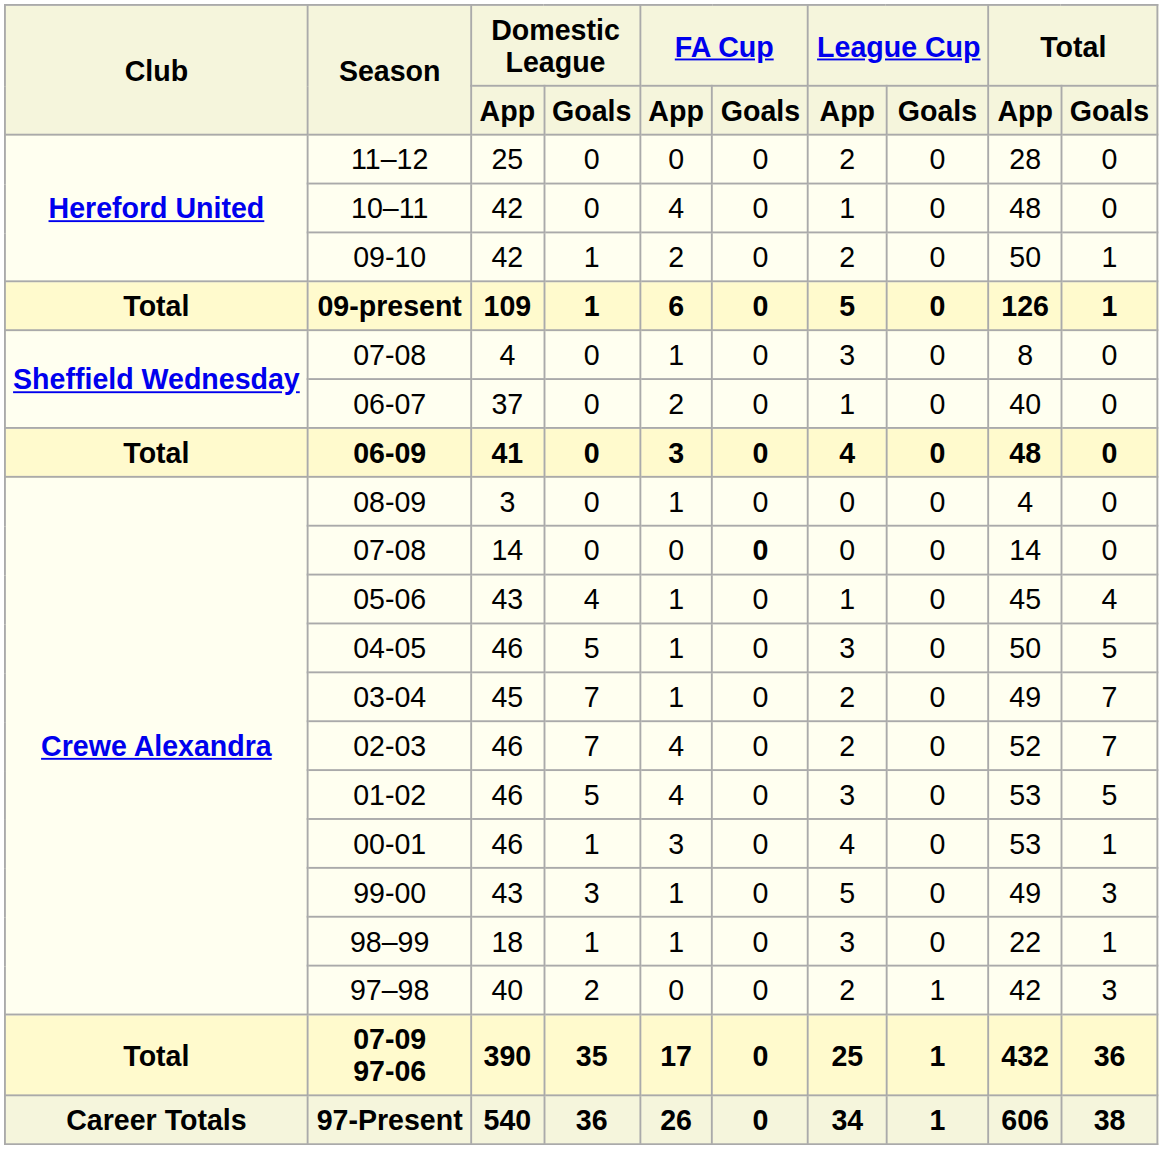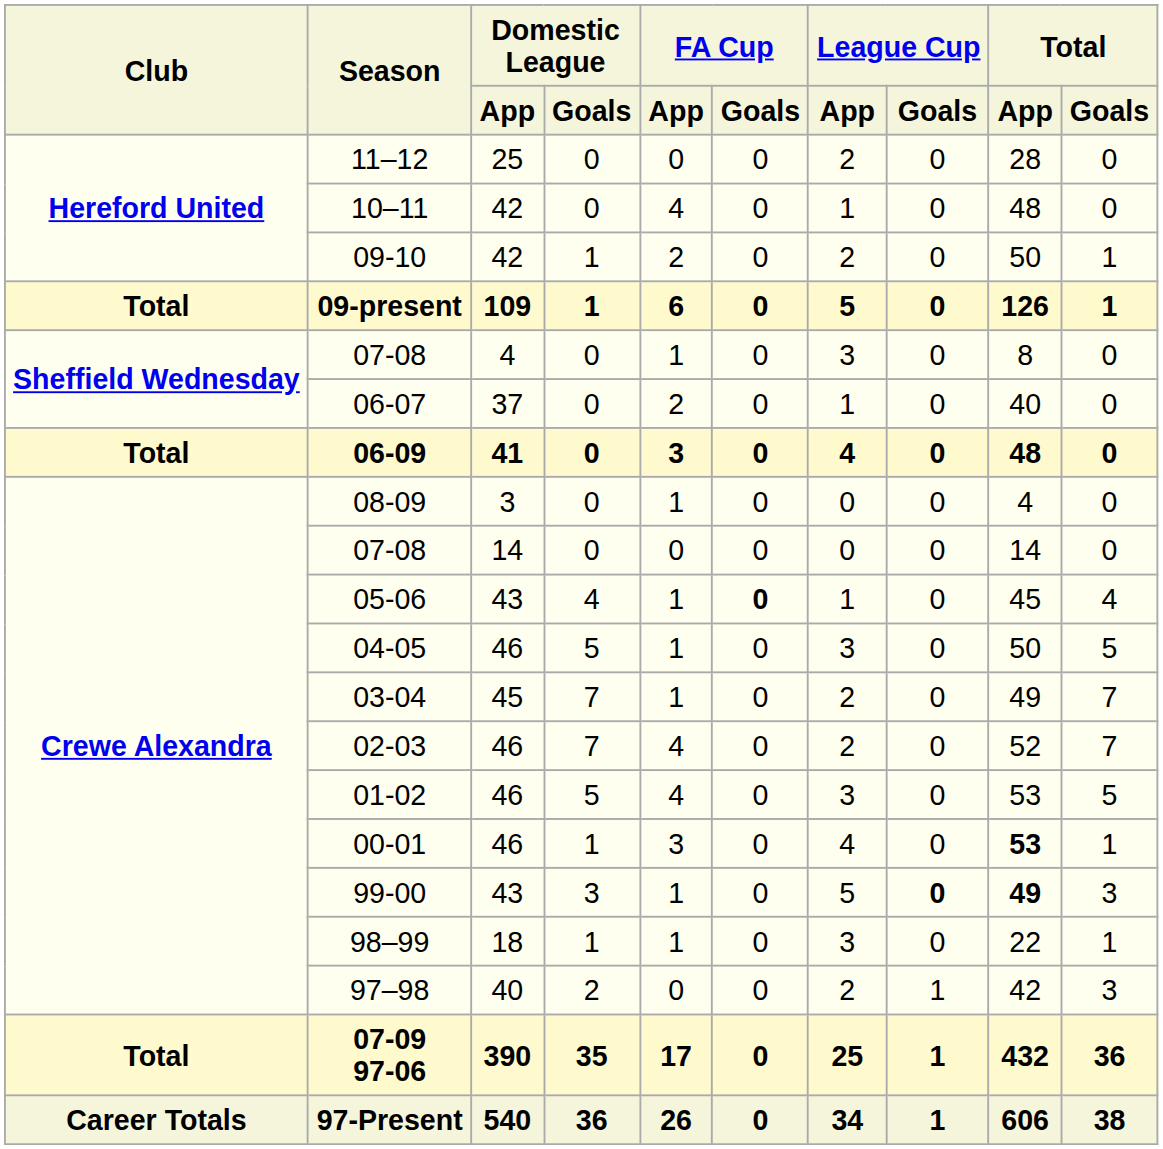(760, 550) bold -> (760, 550) normal
(760, 599) normal -> (760, 599) bold
(1025, 843) normal -> (1025, 843) bold
(937, 892) normal -> (937, 892) bold
(1025, 892) normal -> (1025, 892) bold
